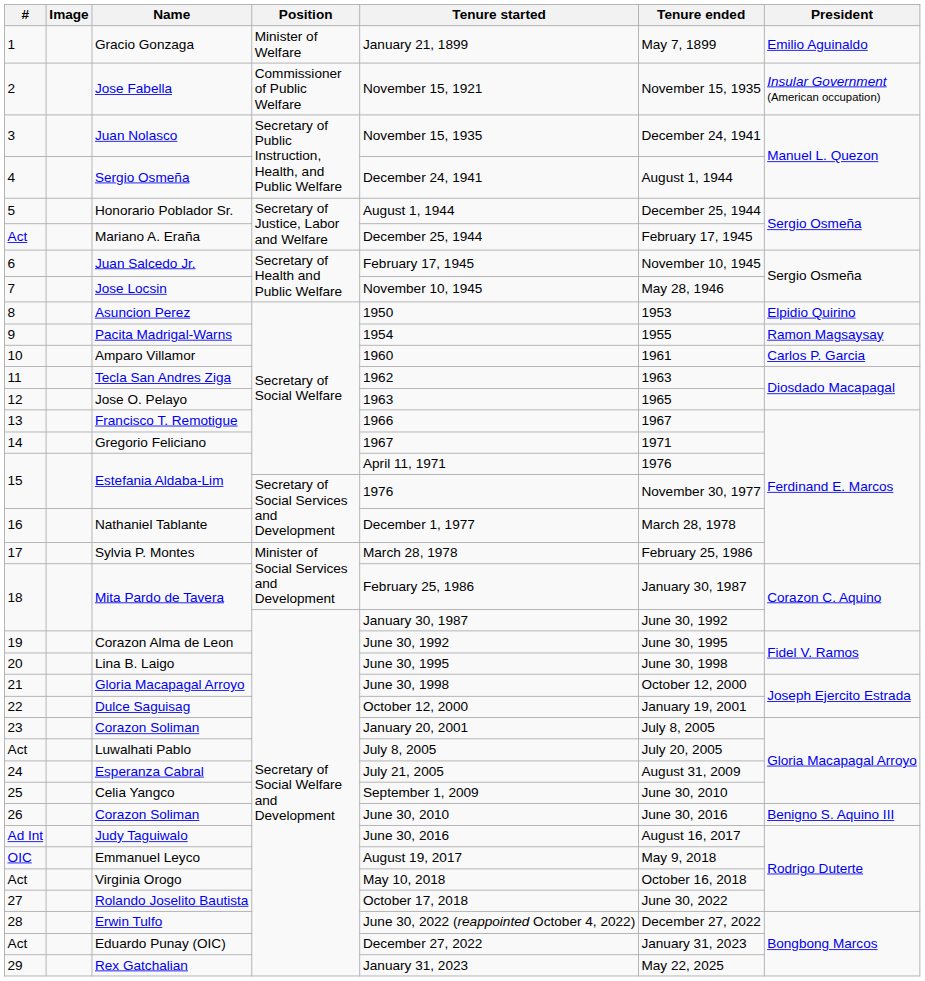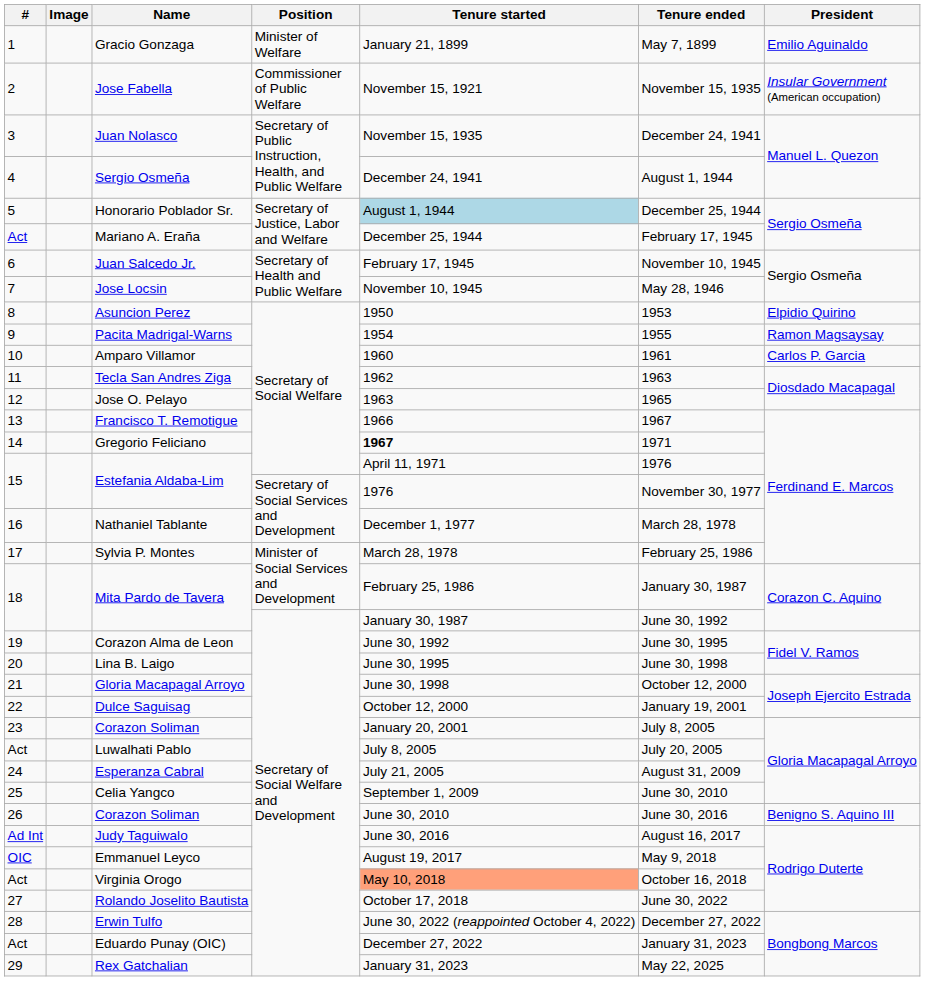(409, 210) no background -> (409, 210) lightblue background
(378, 442) normal -> (378, 442) bold
(404, 879) no background -> (404, 879) lightsalmon background
